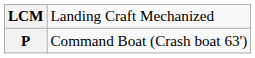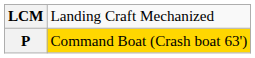(149, 40) no background -> (149, 40) gold background
